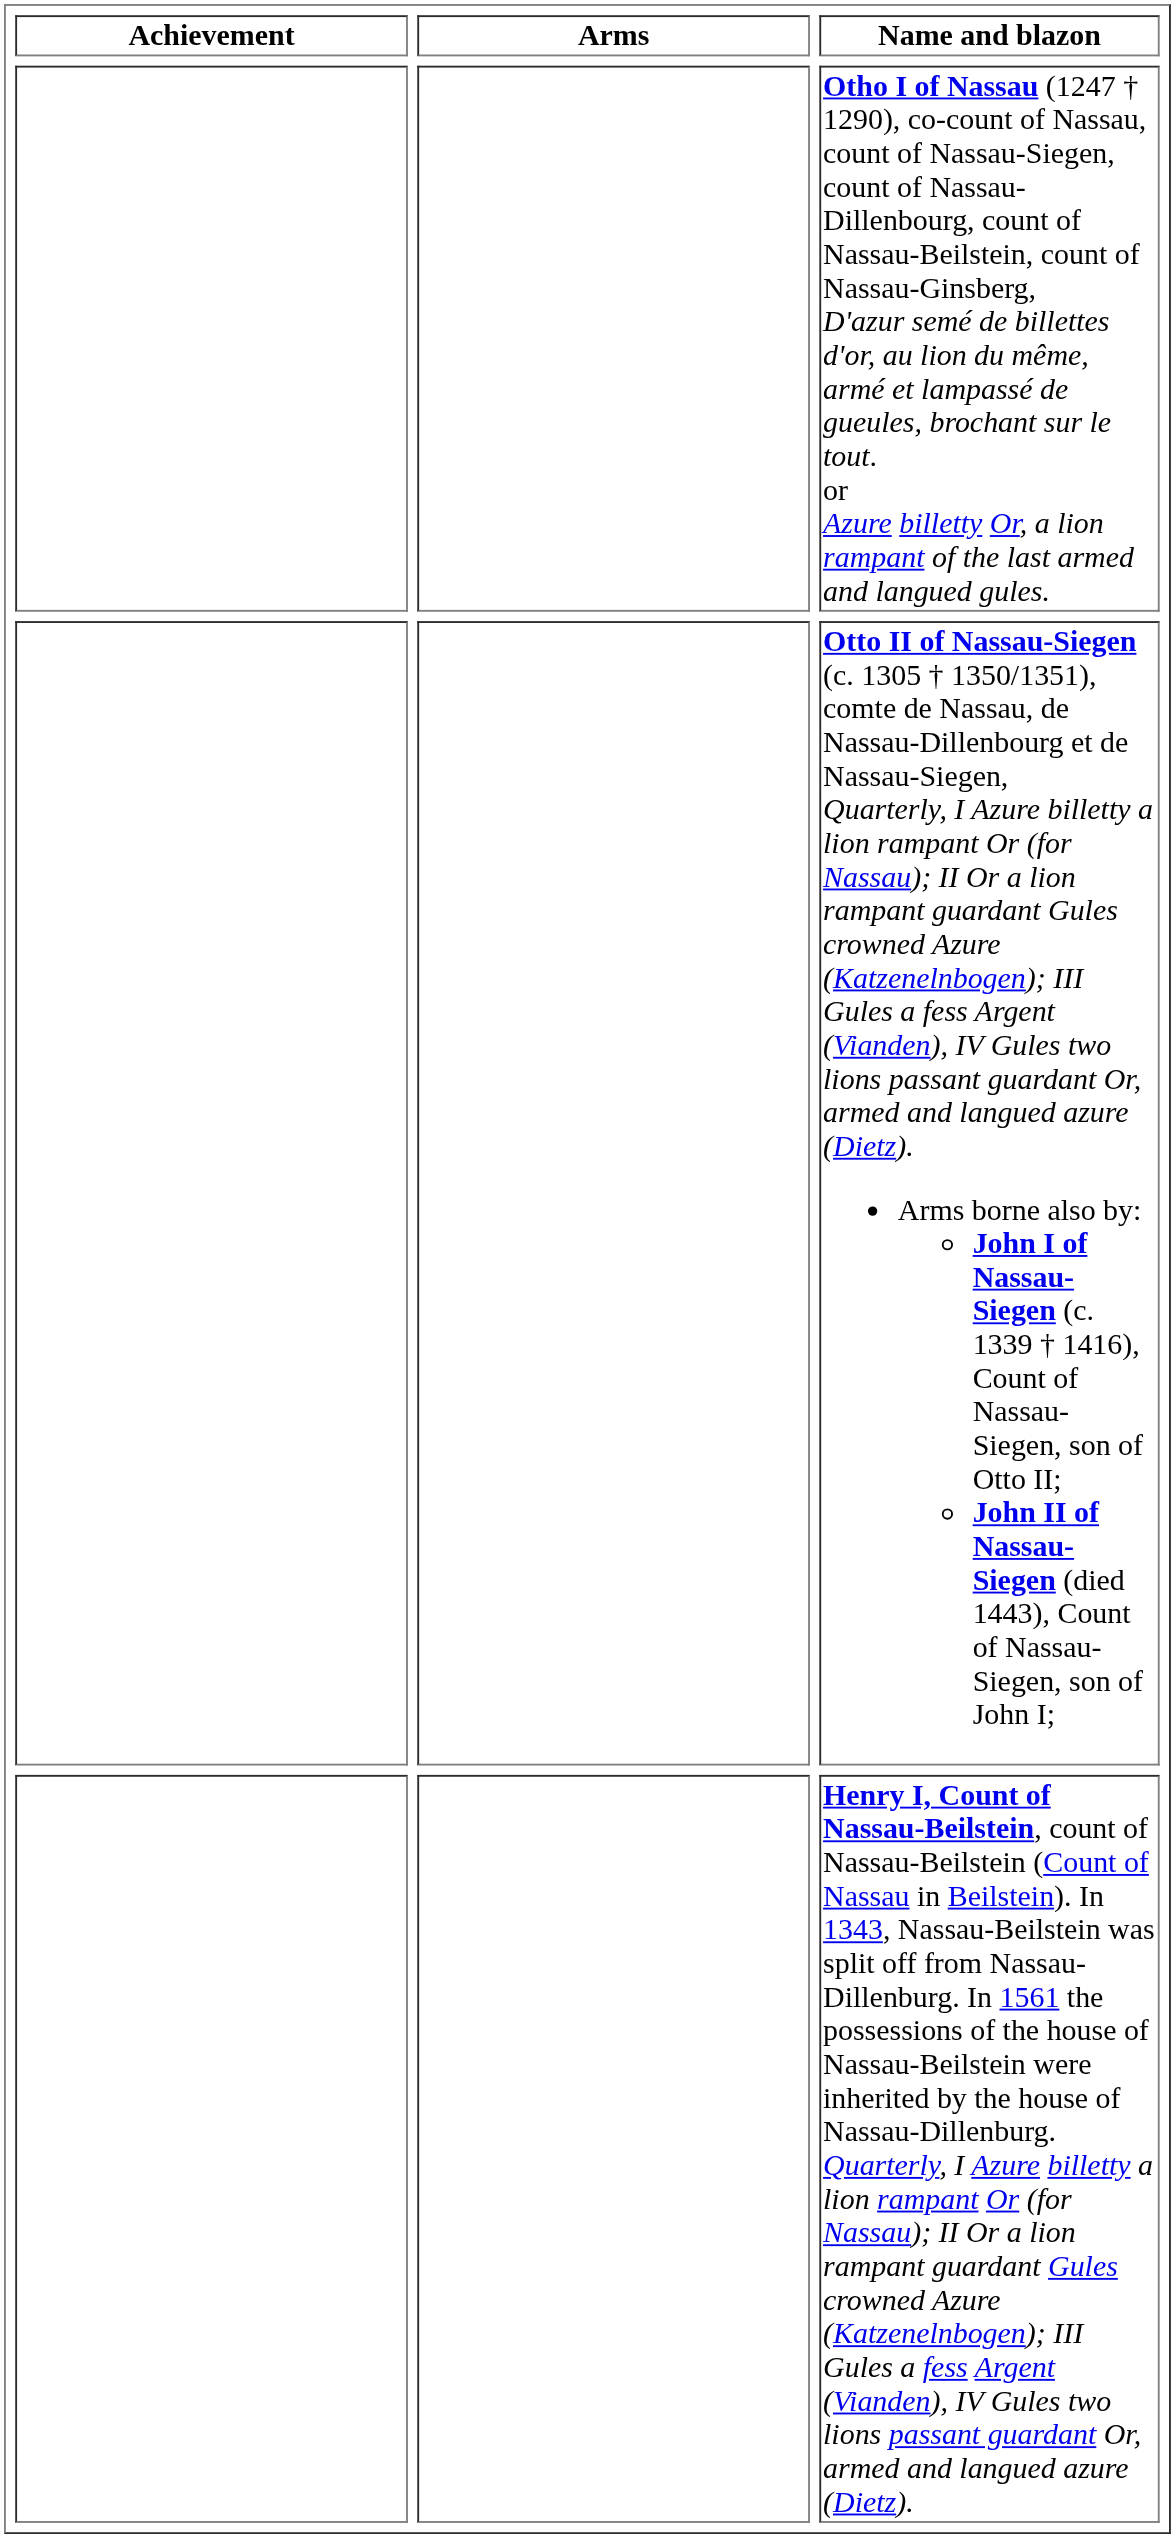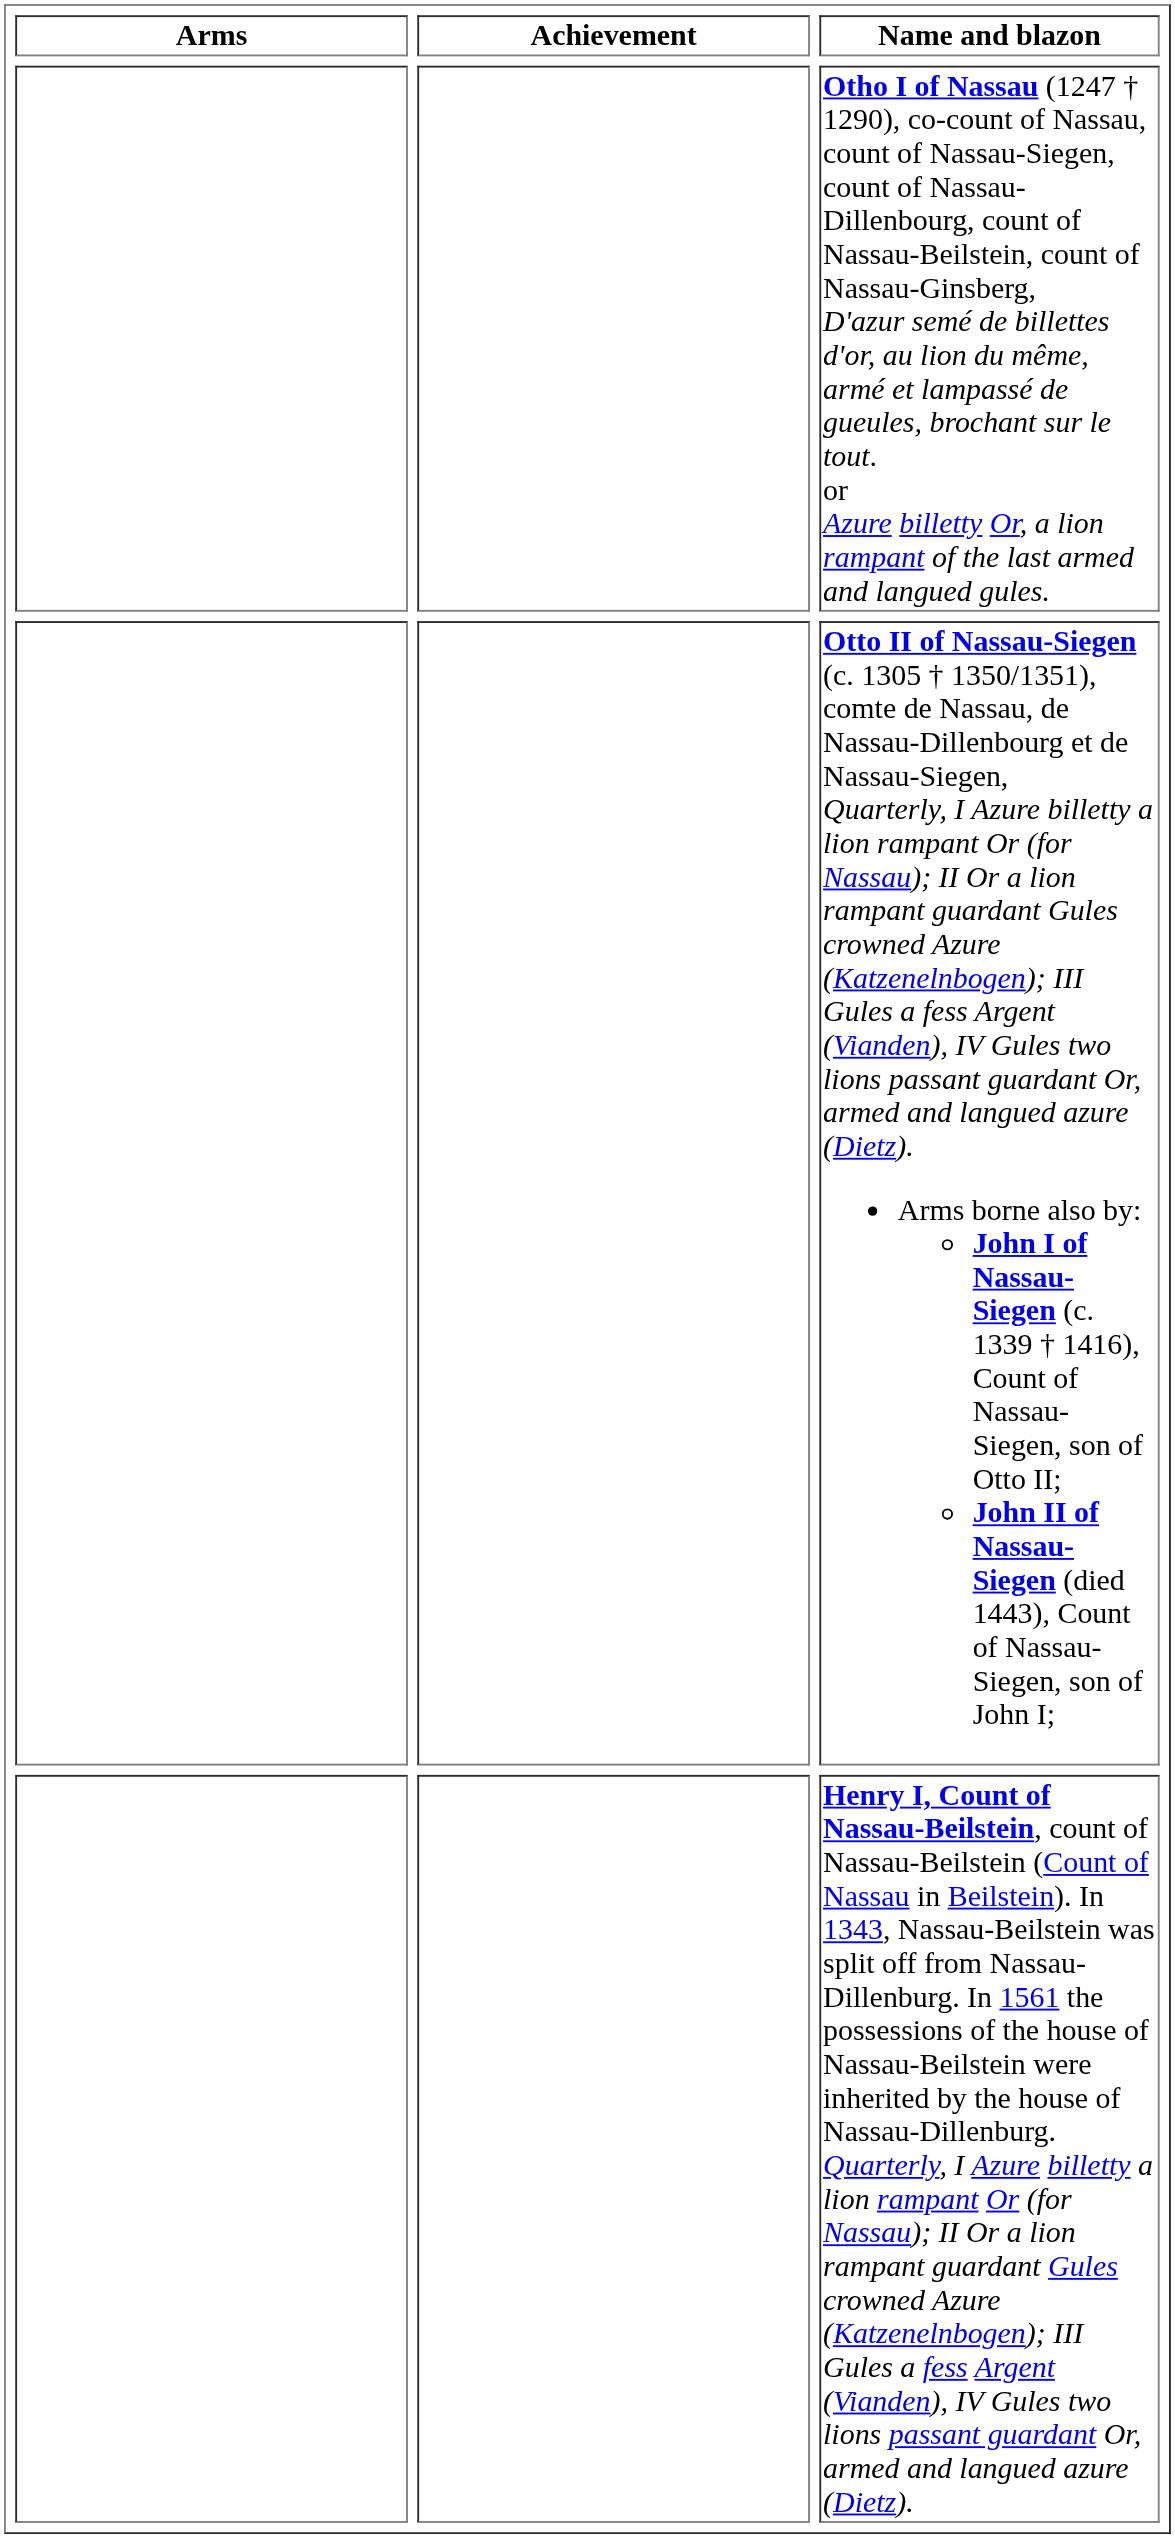columns swapped: (212, 35) <-> (614, 35)
